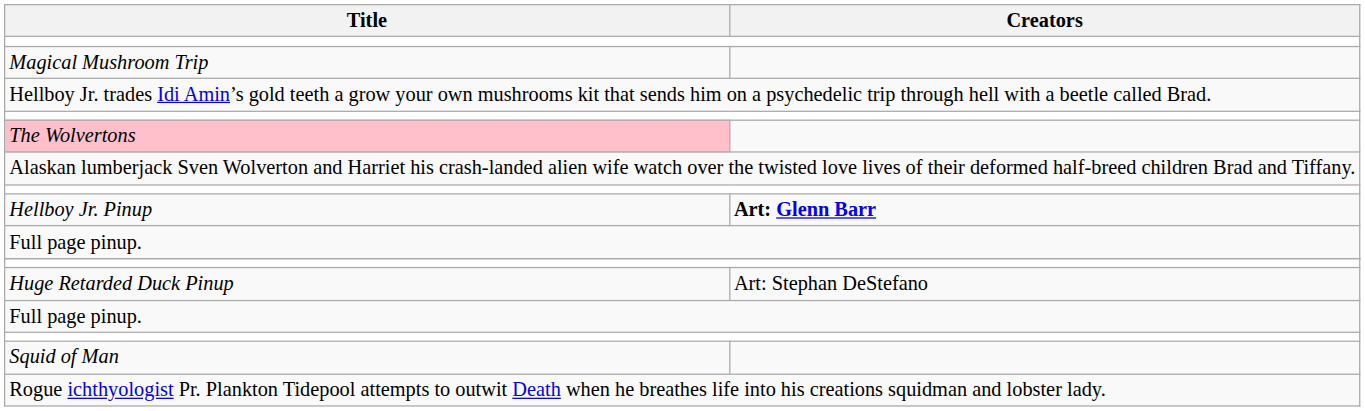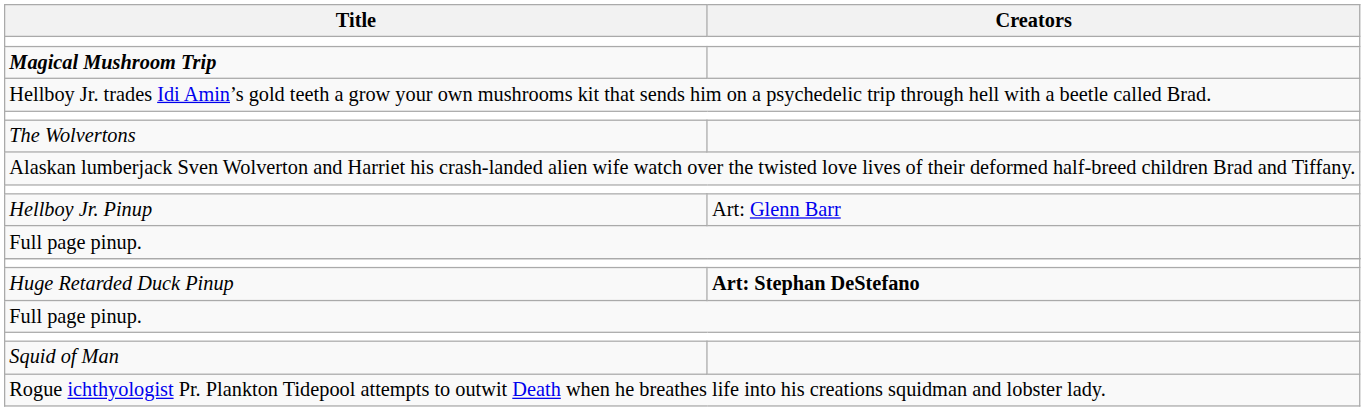(109, 62) normal -> (113, 62) bold
(72, 136) pink background -> (72, 136) no background
(805, 209) bold -> (776, 209) normal
(831, 283) normal -> (816, 283) bold
